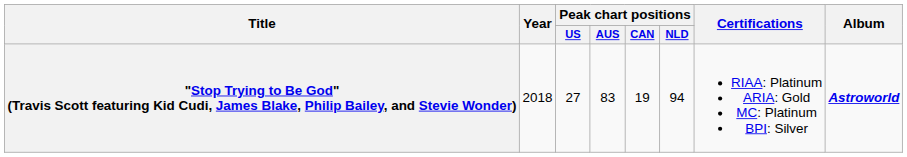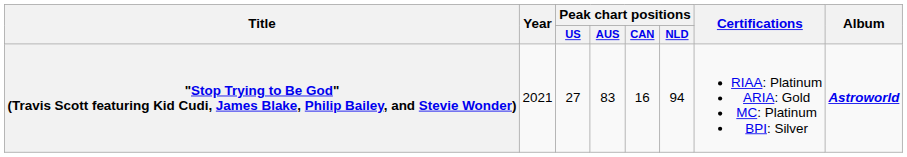(538, 98) 2018 -> (538, 98) 2021
(642, 98) 19 -> (642, 98) 16
